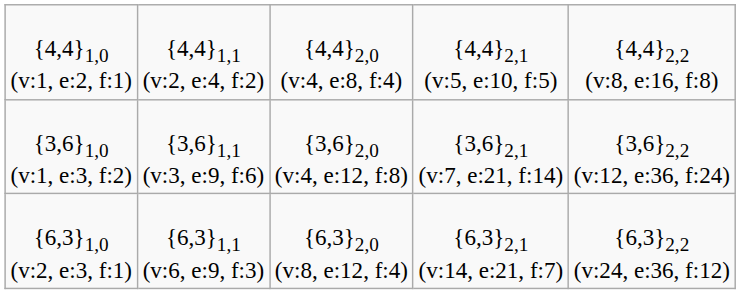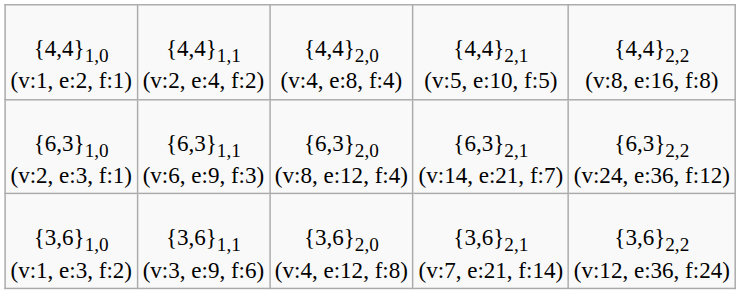rows swapped: (71, 159) <-> (71, 253)
